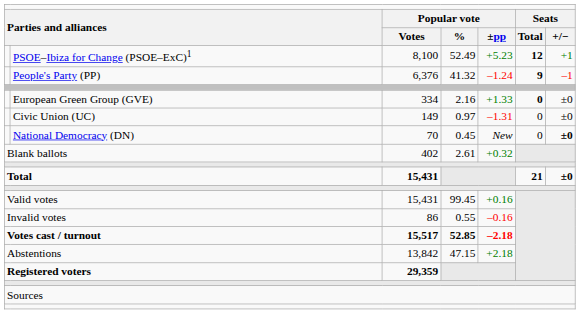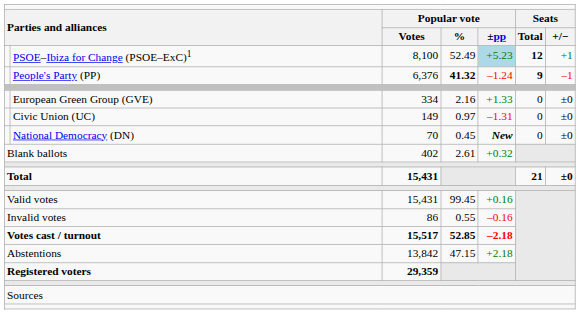(499, 56) no background -> (499, 56) lightblue background
(463, 75) normal -> (463, 75) bold
(540, 99) bold -> (540, 99) normal
(502, 135) normal -> (502, 135) bold
(567, 135) bold -> (567, 135) normal
